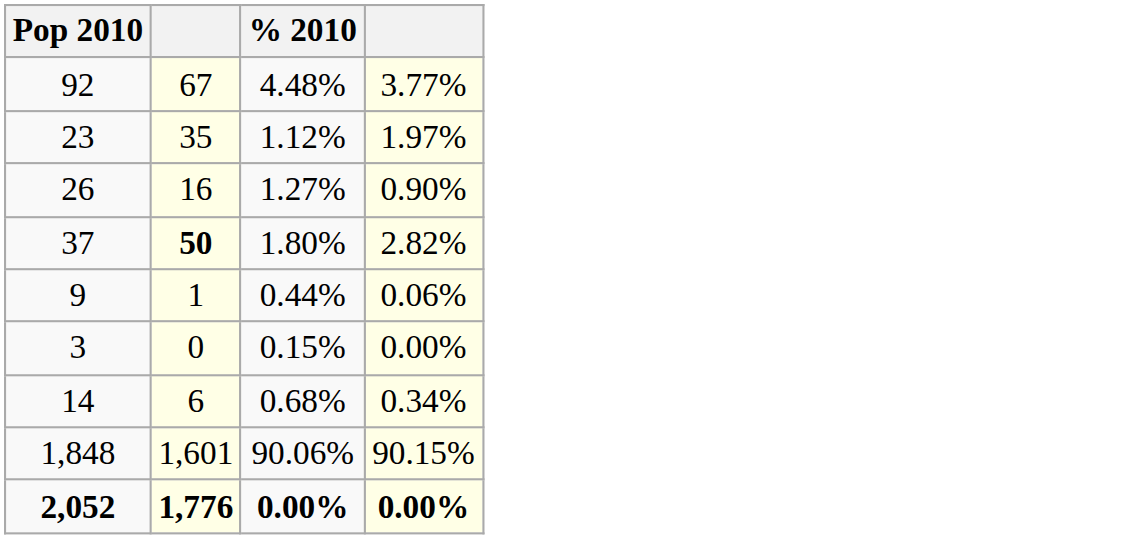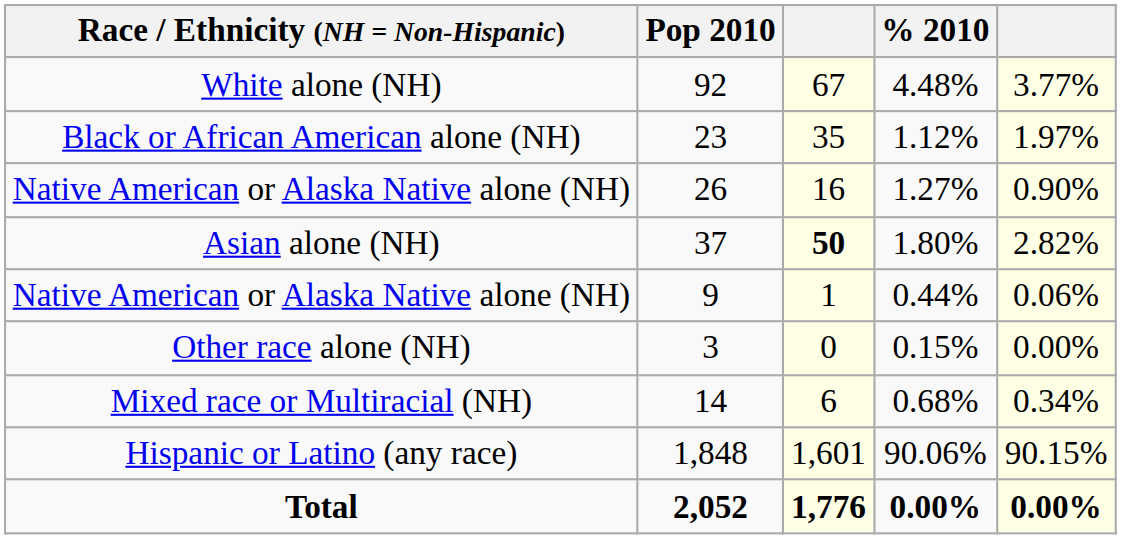+ column: (321, 30)
